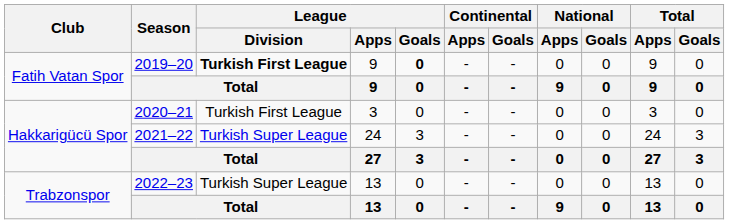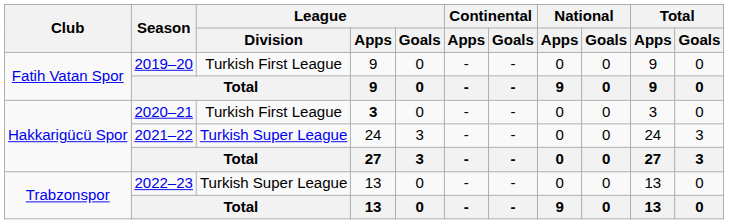(274, 64) bold -> (274, 64) normal
(420, 64) bold -> (420, 64) normal
(373, 111) normal -> (373, 111) bold
